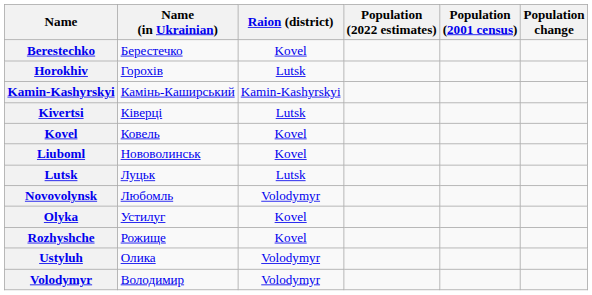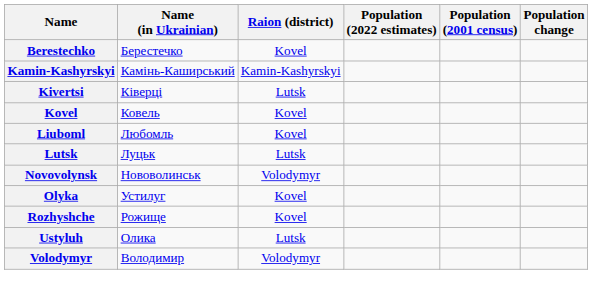- row: (61, 71)
(161, 154) Нововолинськ -> (147, 133) Любомль
(147, 196) Любомль -> (161, 175) Нововолинськ
(291, 258) Volodymyr -> (291, 237) Lutsk
